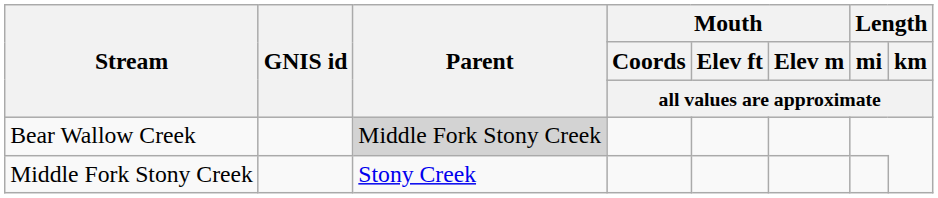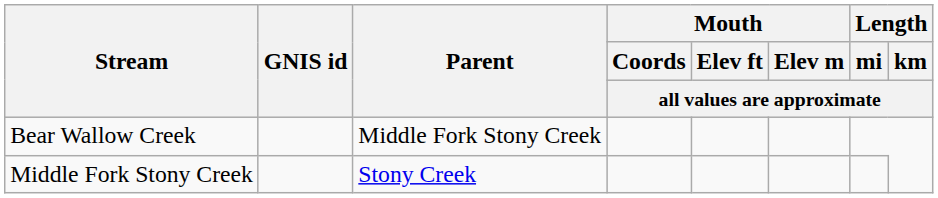(480, 135) lightgrey background -> (480, 135) no background
